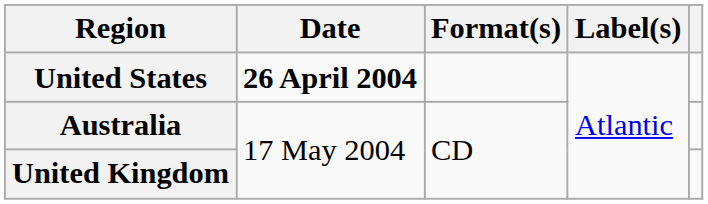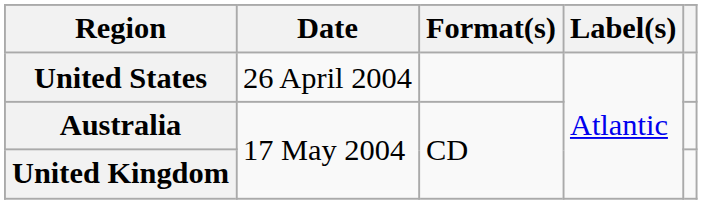(330, 76) bold -> (327, 76) normal
